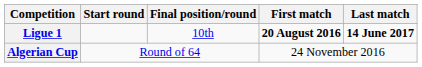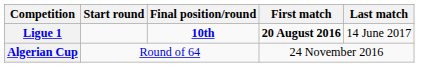(203, 33) normal -> (203, 33) bold
(380, 33) bold -> (379, 33) normal
